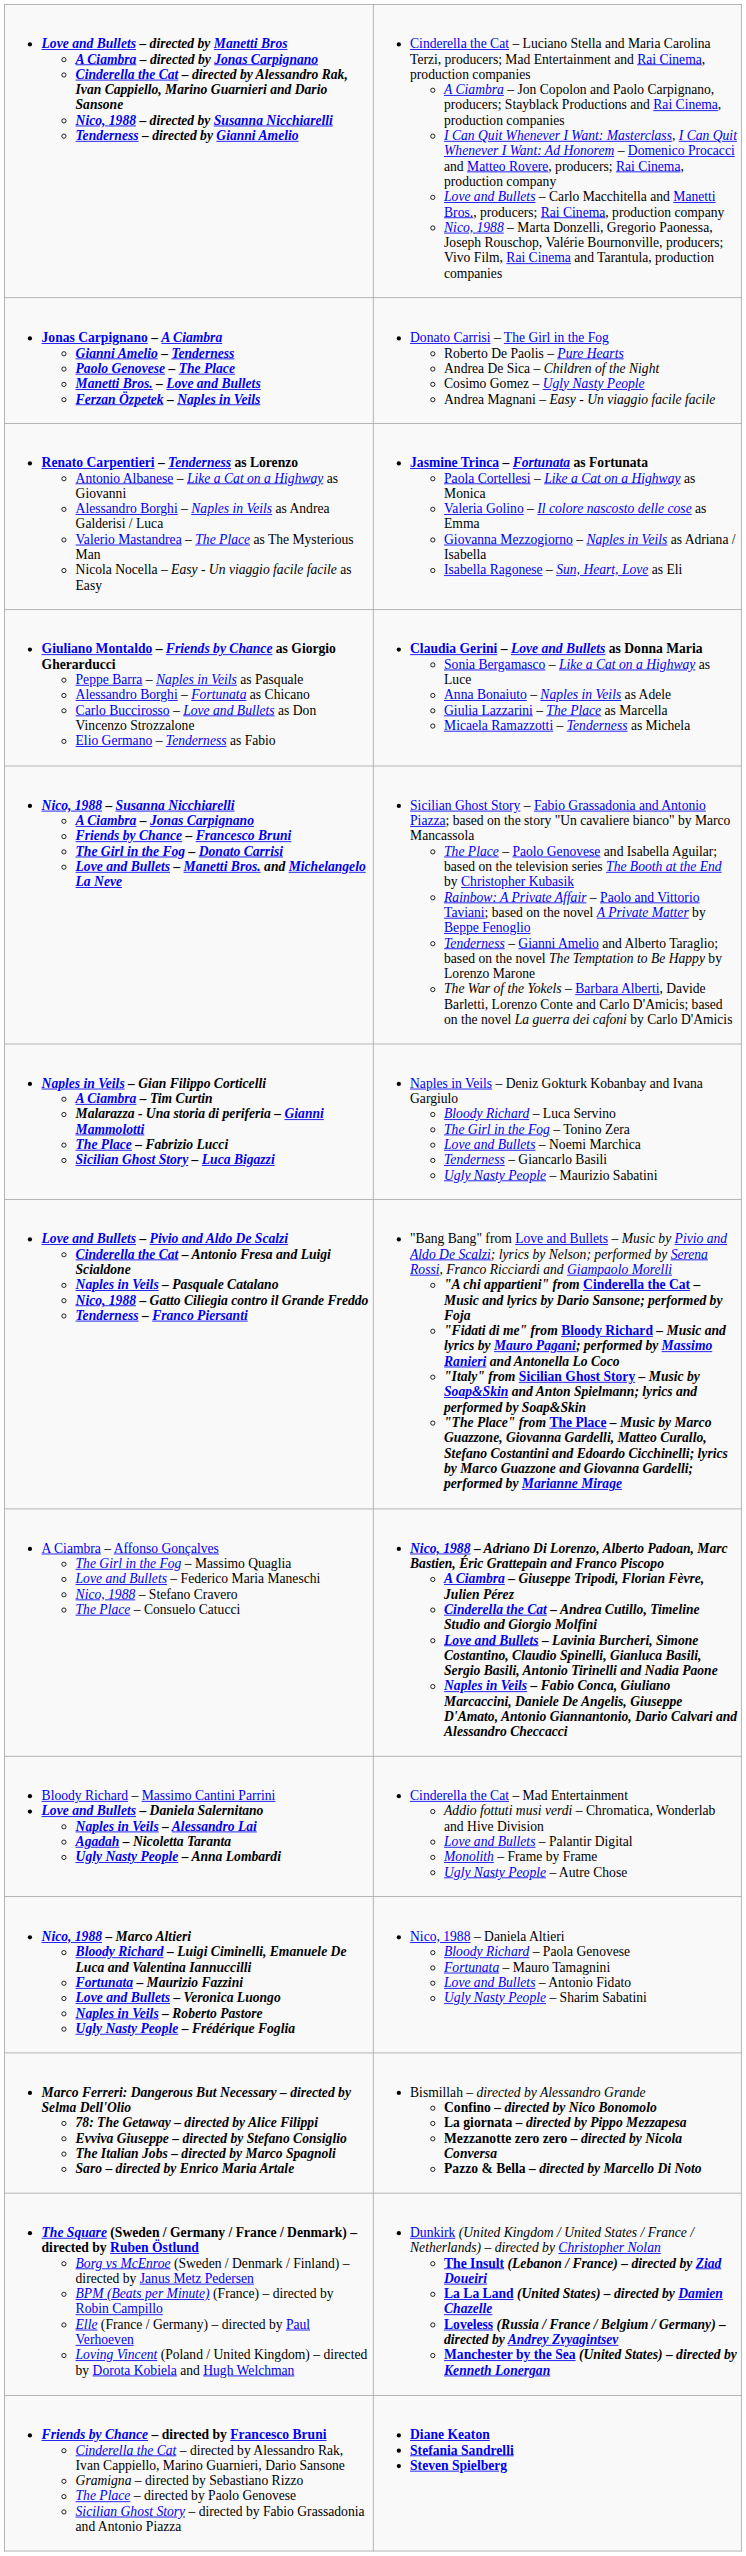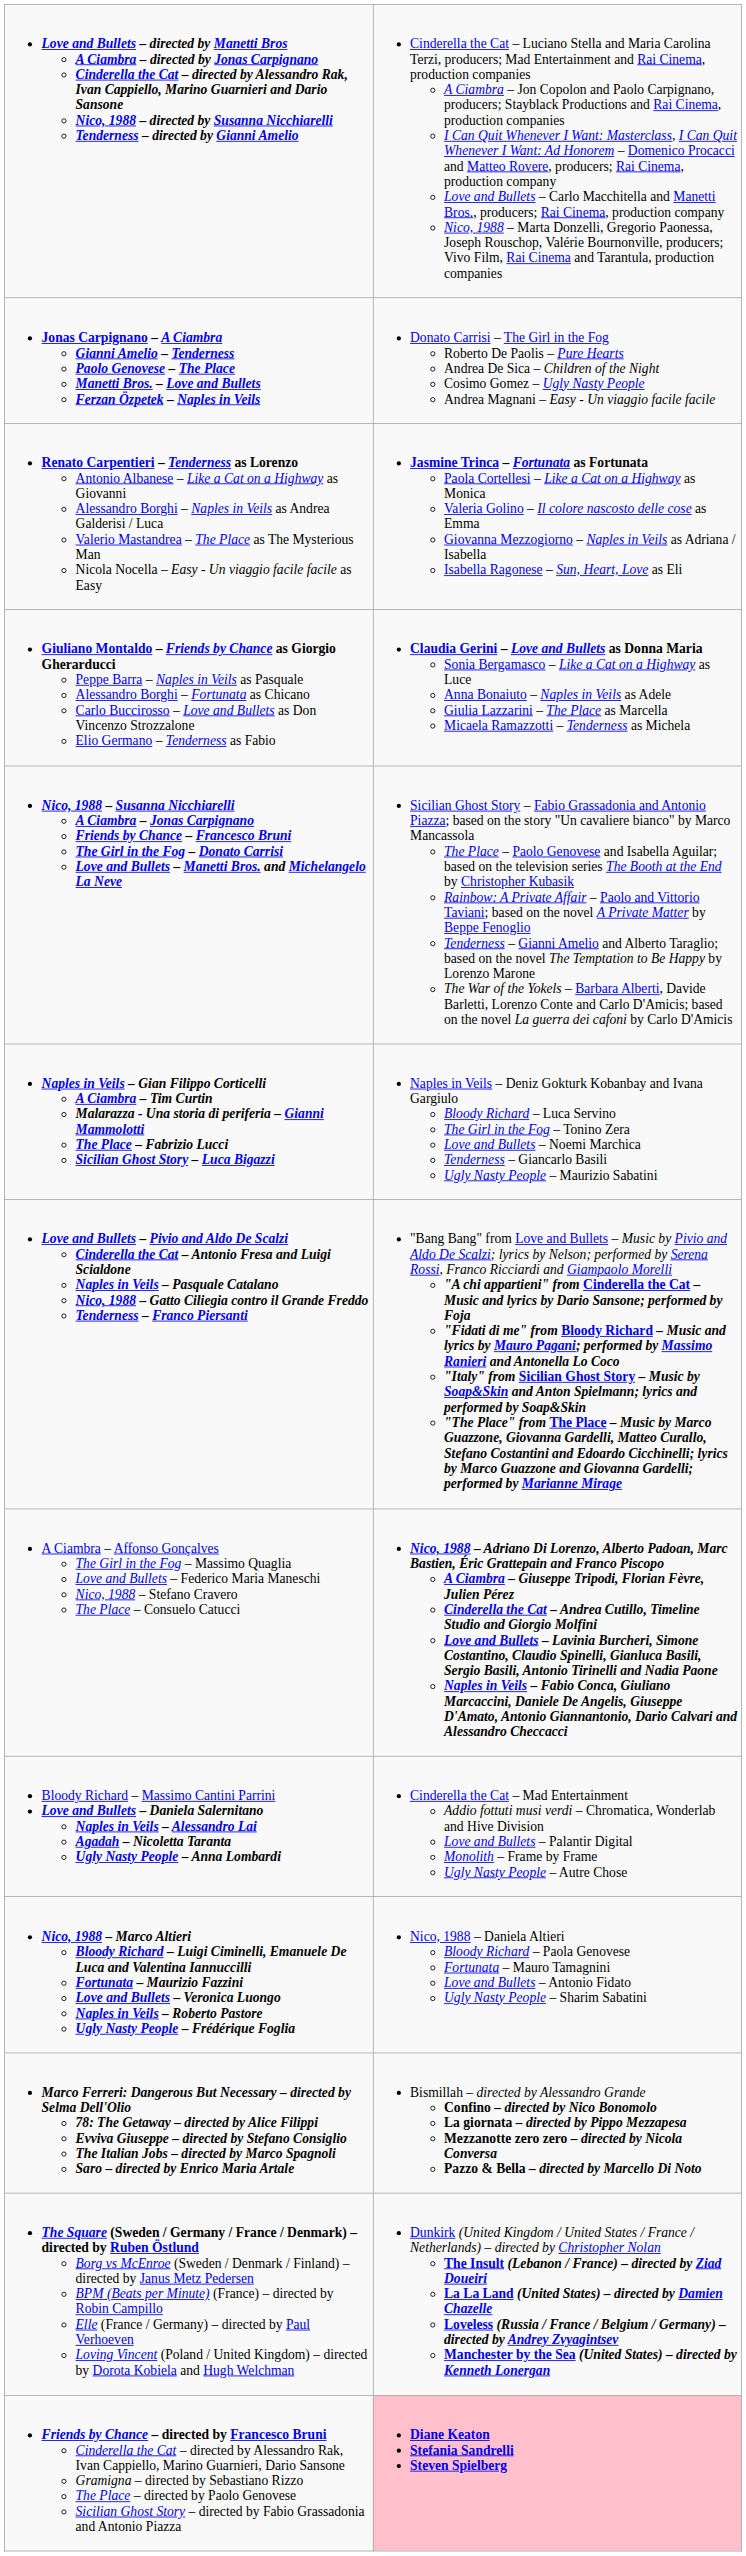(557, 2450) no background -> (557, 2450) pink background
